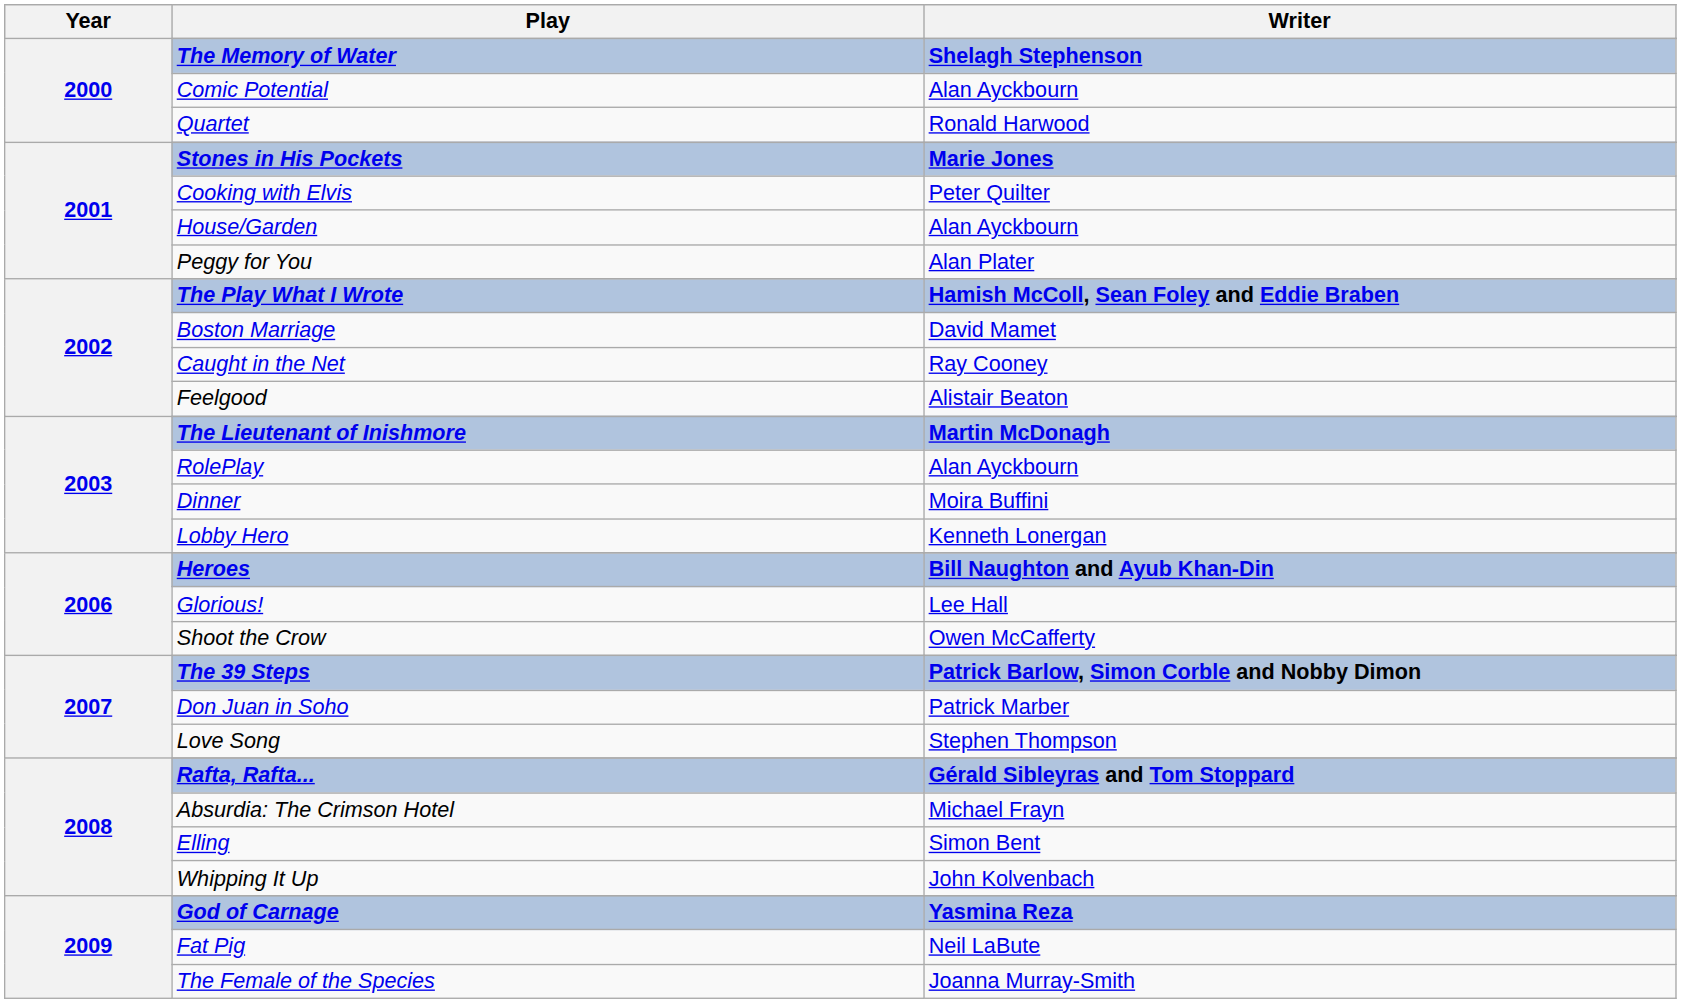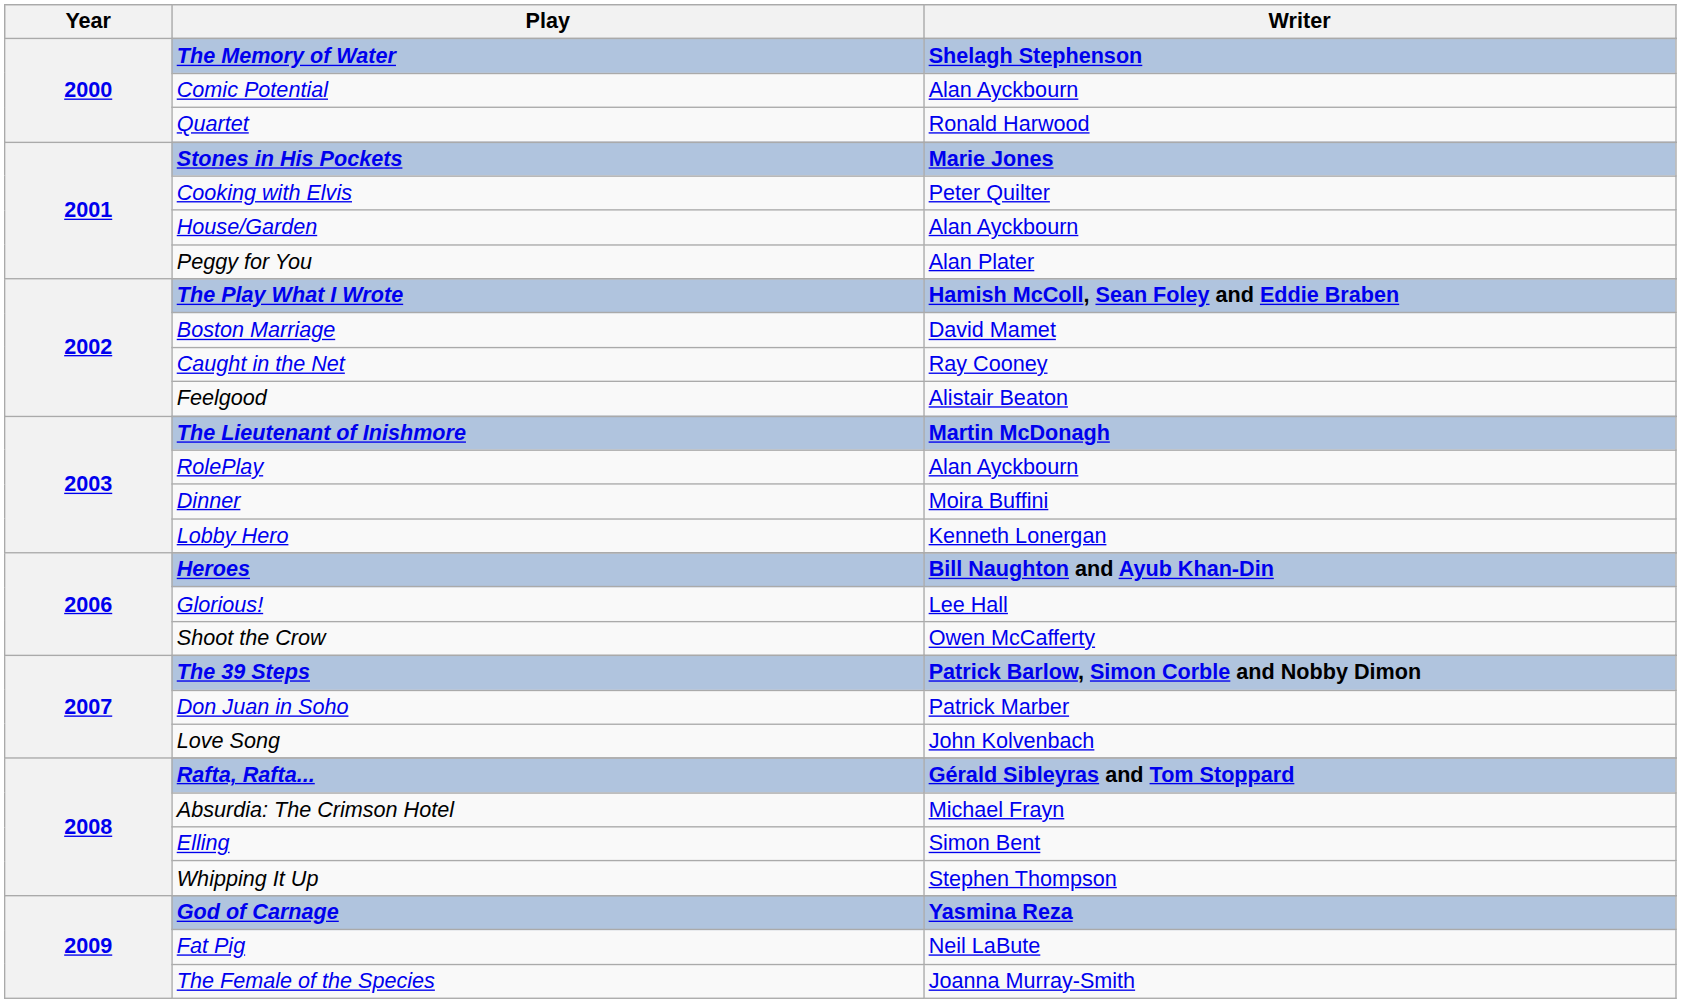(1023, 741) Stephen Thompson -> (1012, 741) John Kolvenbach
(1012, 878) John Kolvenbach -> (1023, 878) Stephen Thompson
